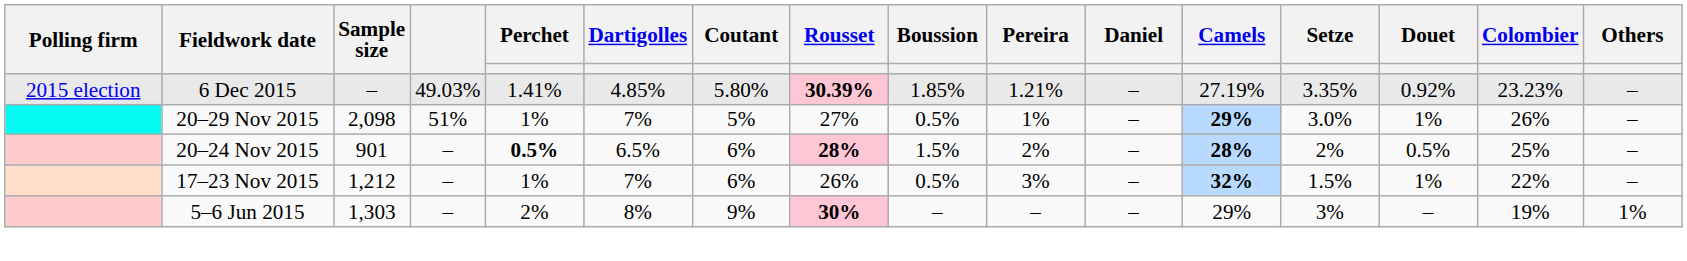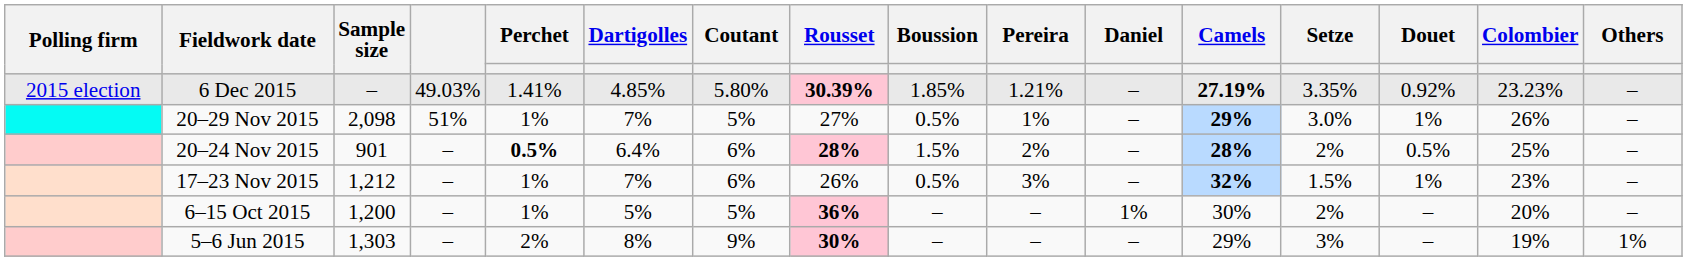(1232, 89) normal -> (1232, 89) bold
(638, 150) 6.5% -> (638, 150) 6.4%
(1530, 181) 22% -> (1530, 181) 23%
+ row: (247, 211)
